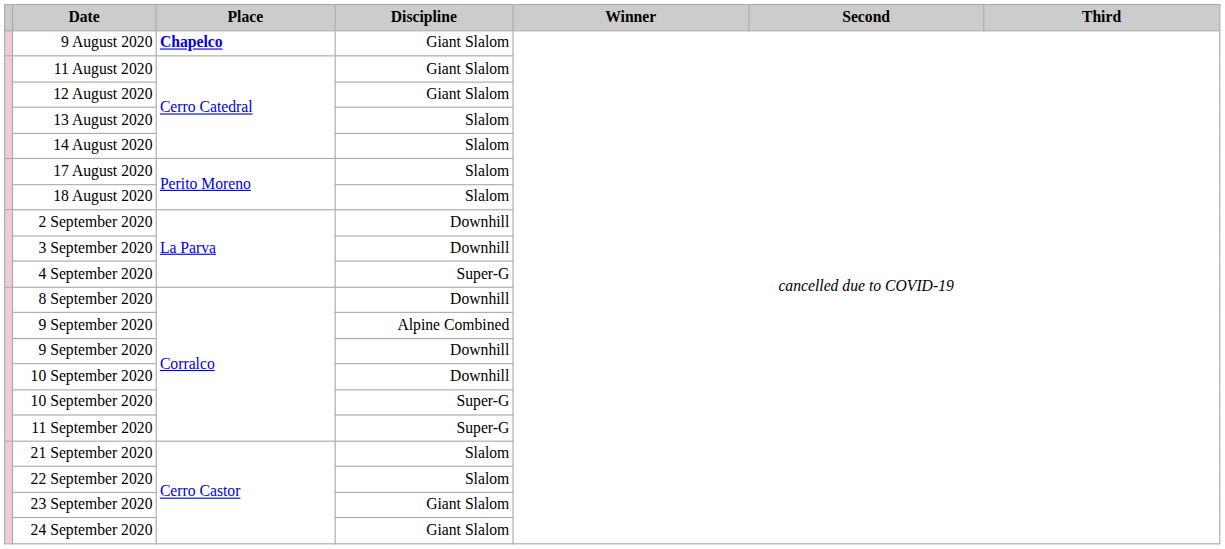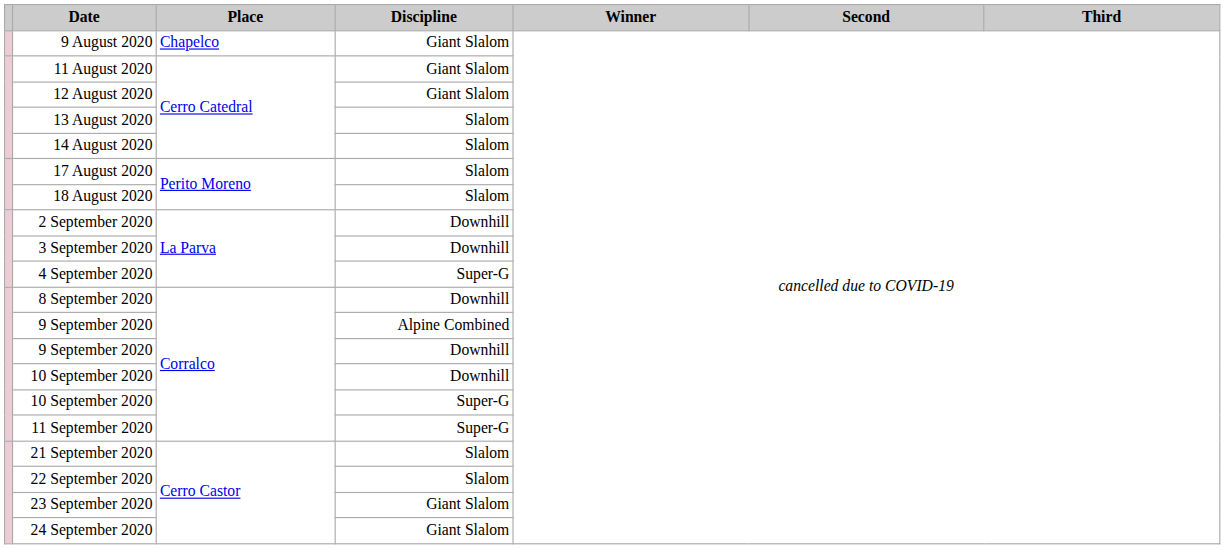(191, 42) bold -> (189, 42) normal
